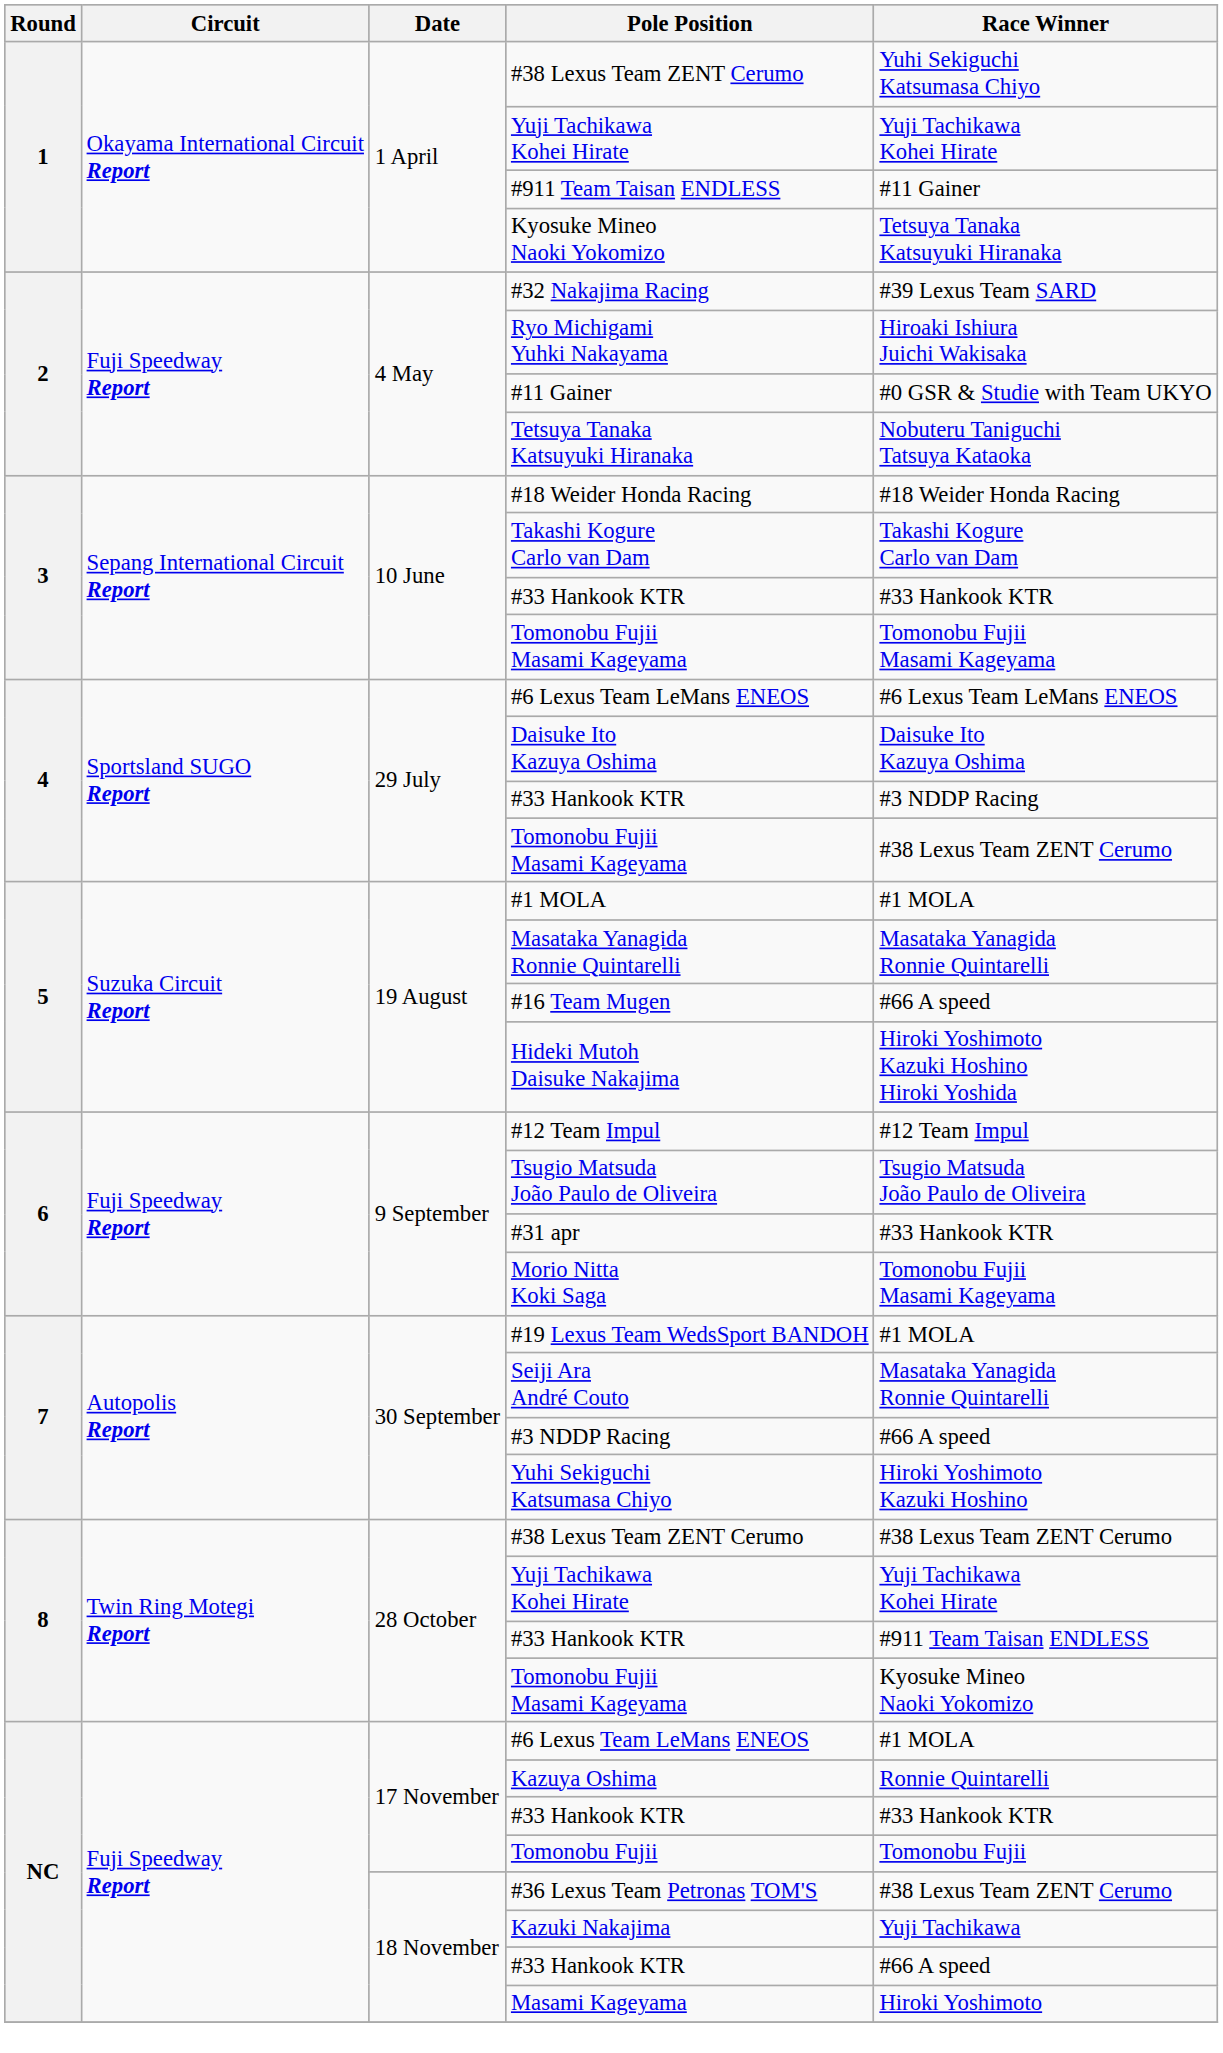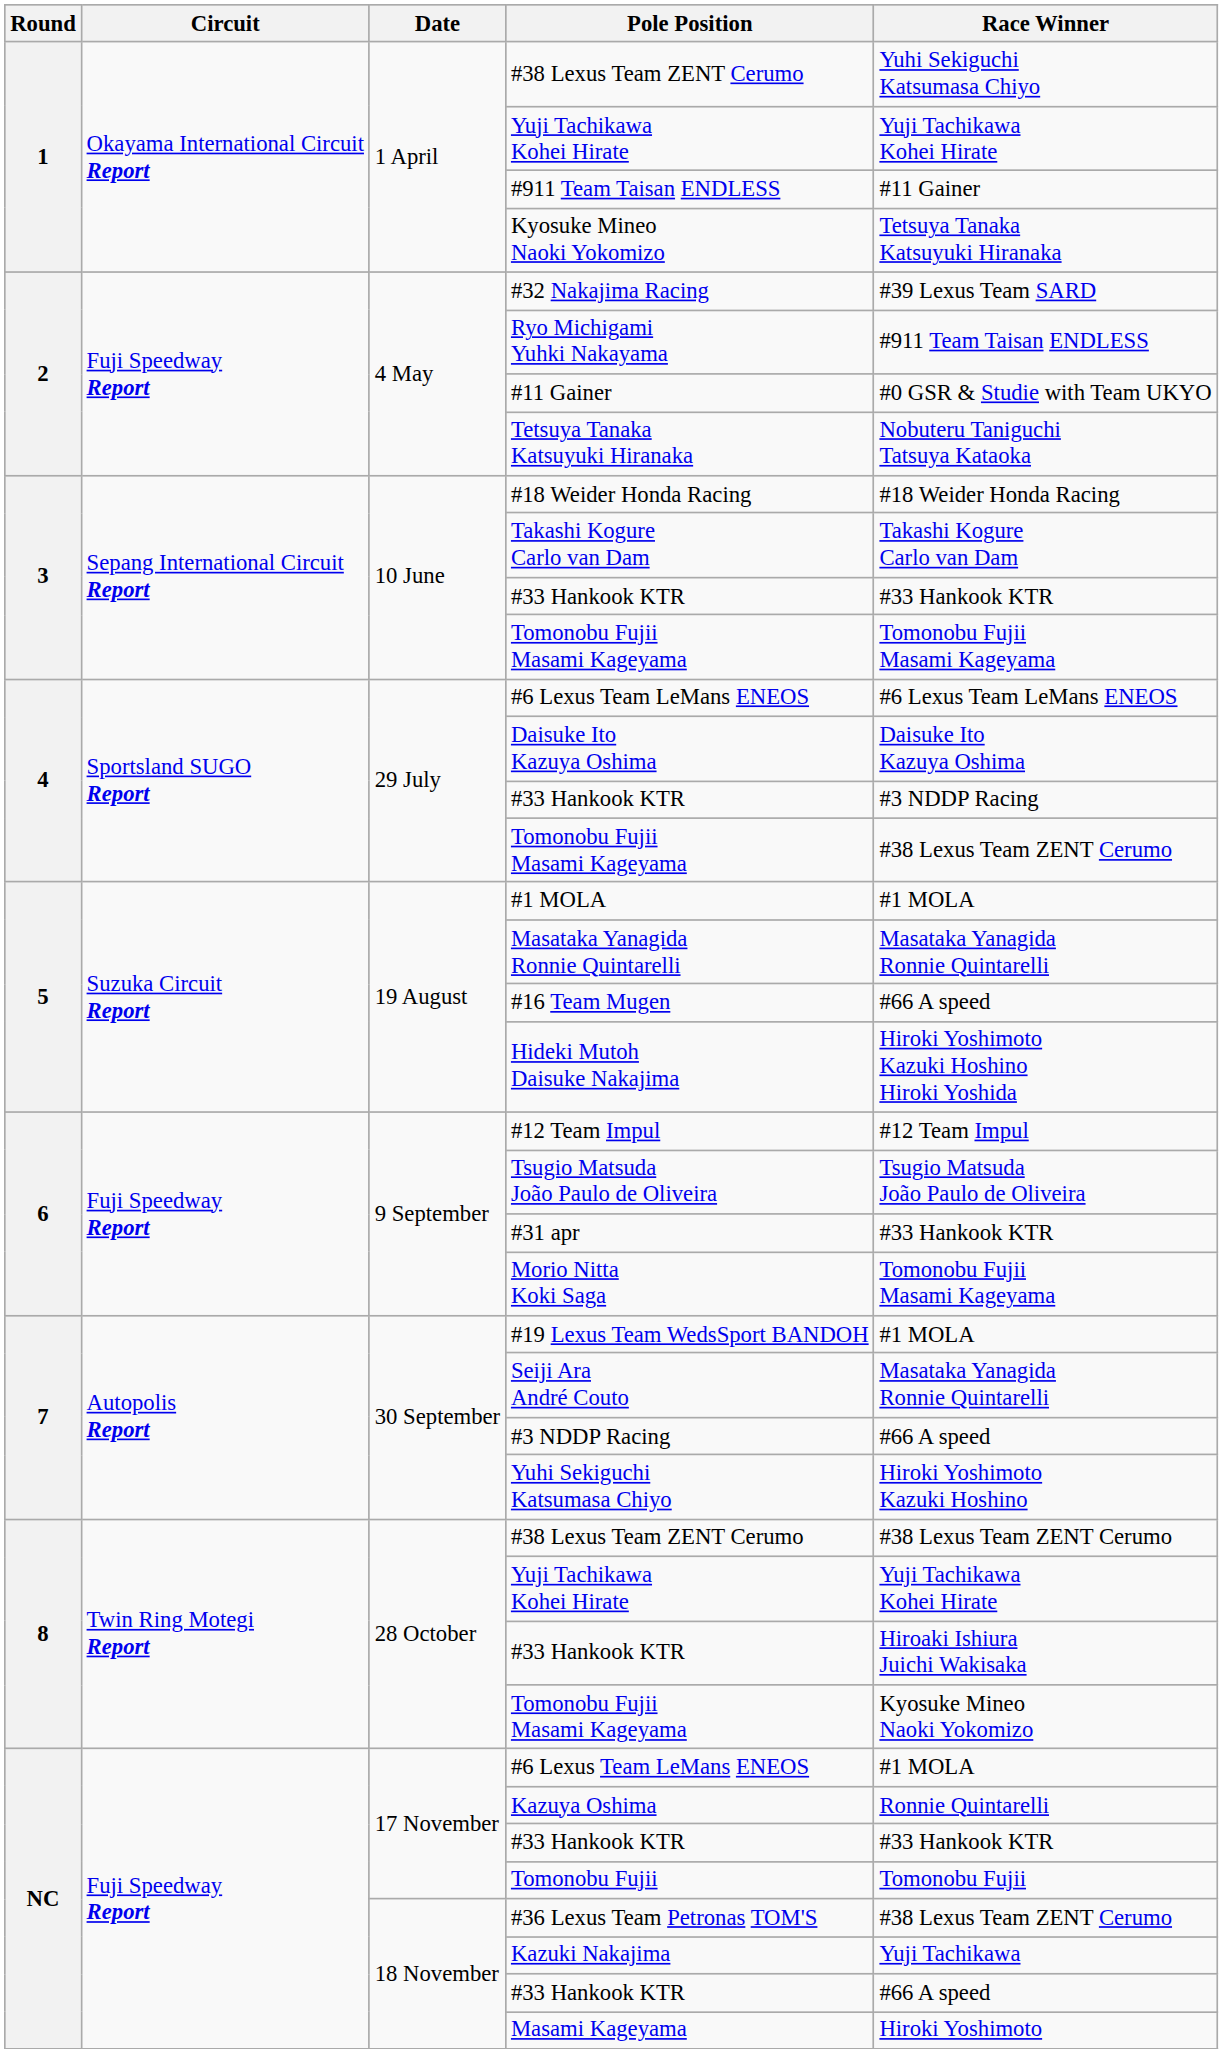(953, 341) Hiroaki Ishiura Juichi Wakisaka -> (1014, 341) #911 Team Taisan ENDLESS
(1014, 1638) #911 Team Taisan ENDLESS -> (953, 1652) Hiroaki Ishiura Juichi Wakisaka
